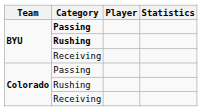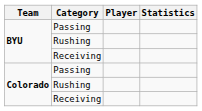(72, 27) bold -> (72, 27) normal
(72, 41) bold -> (72, 41) normal
